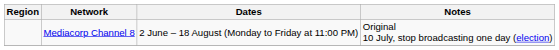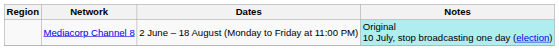(458, 32) no background -> (458, 32) paleturquoise background
